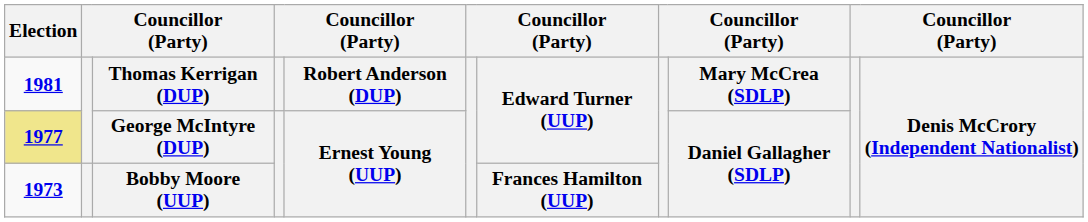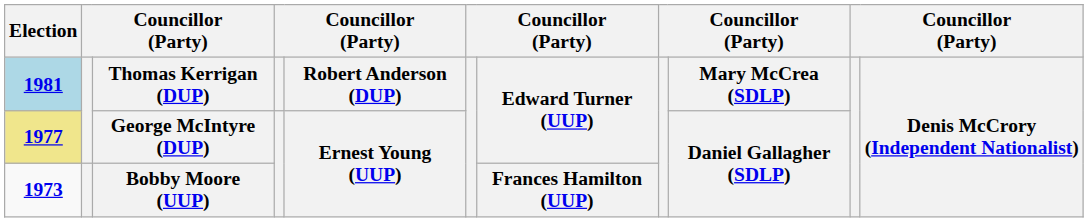(43, 83) no background -> (43, 83) lightblue background
